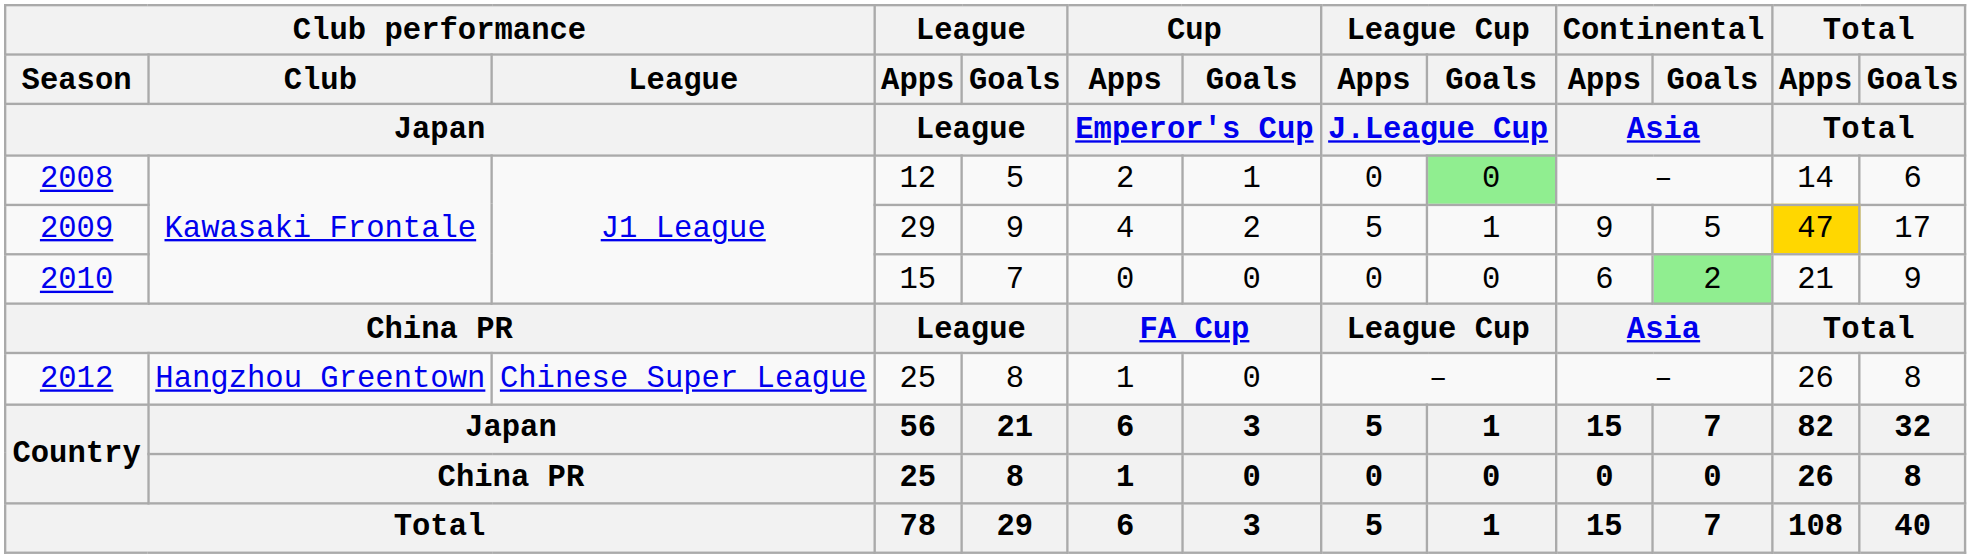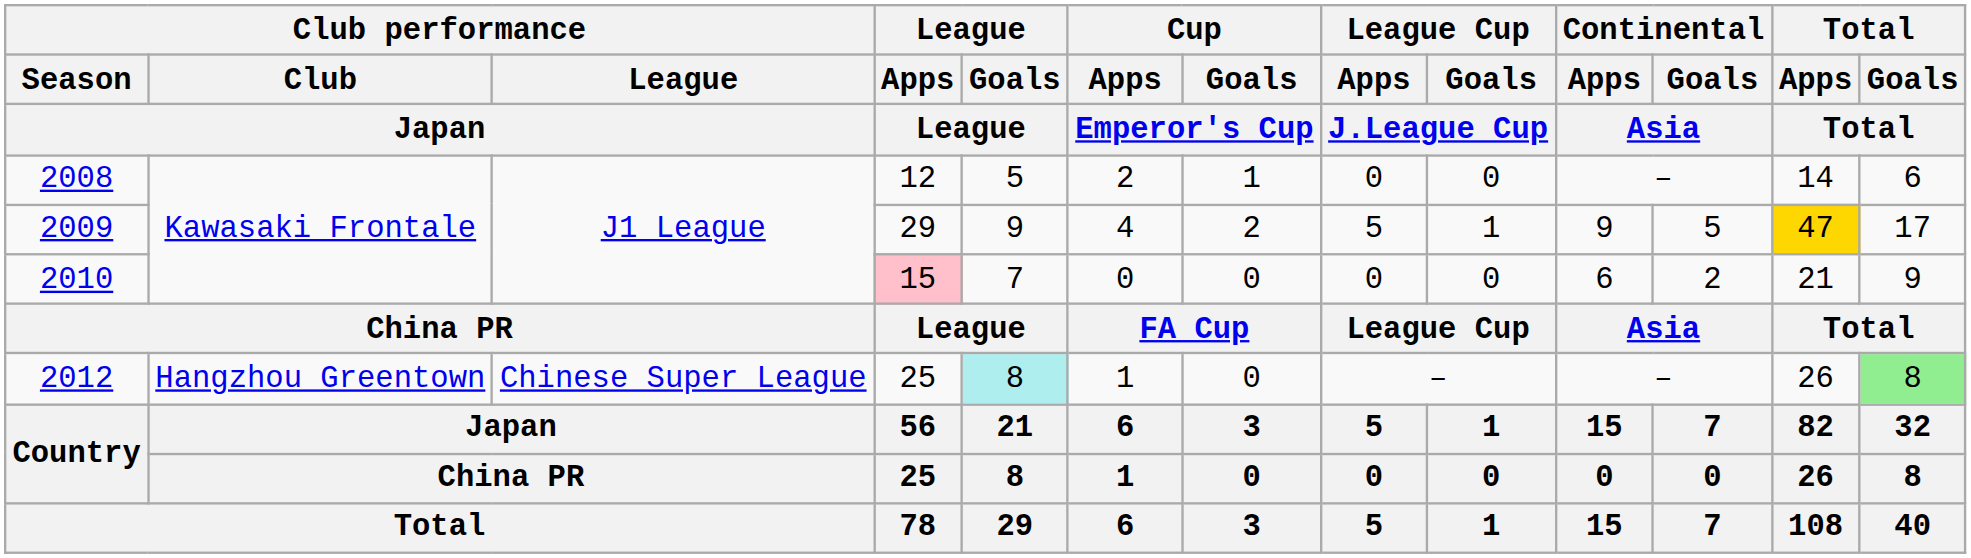(1491, 179) lightgreen background -> (1491, 179) no background
(918, 279) no background -> (918, 279) pink background
(1712, 279) lightgreen background -> (1712, 279) no background
(1015, 379) no background -> (1015, 379) paleturquoise background
(1913, 379) no background -> (1913, 379) lightgreen background
